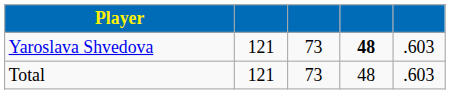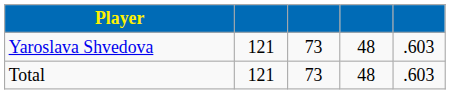(366, 46) bold -> (366, 46) normal
